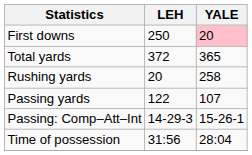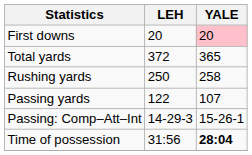(159, 35) 250 -> (155, 35) 20
(155, 77) 20 -> (159, 77) 250
(215, 139) normal -> (216, 139) bold
